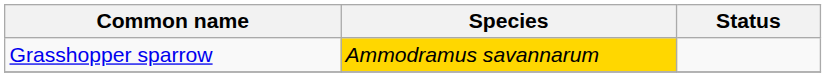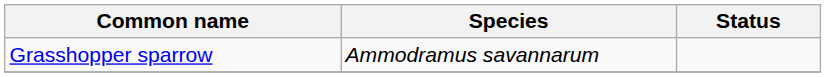(472, 54) gold background -> (472, 54) no background
